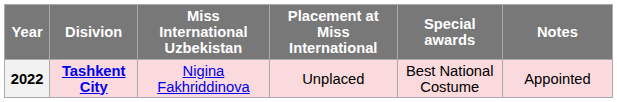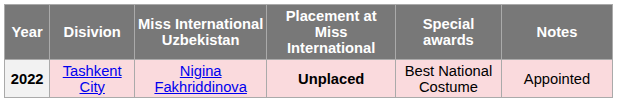(94, 79) bold -> (92, 79) normal
(333, 79) normal -> (331, 79) bold
